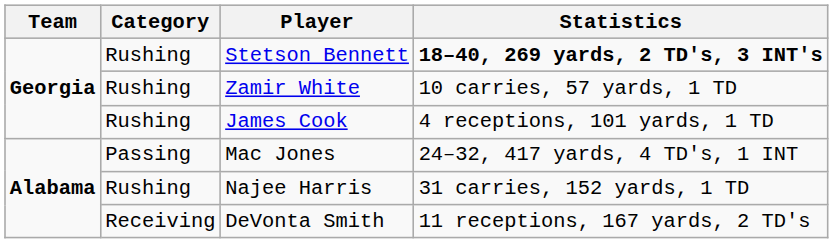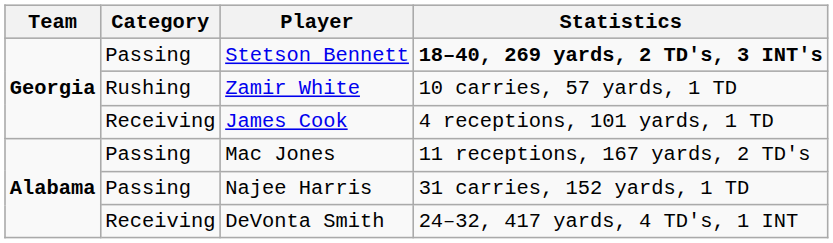(148, 55) Rushing -> (148, 55) Passing
(148, 122) Rushing -> (160, 122) Receiving
(608, 155) 24–32, 417 yards, 4 TD's, 1 INT -> (615, 155) 11 receptions, 167 yards, 2 TD's
(148, 188) Rushing -> (148, 188) Passing
(615, 221) 11 receptions, 167 yards, 2 TD's -> (608, 221) 24–32, 417 yards, 4 TD's, 1 INT
